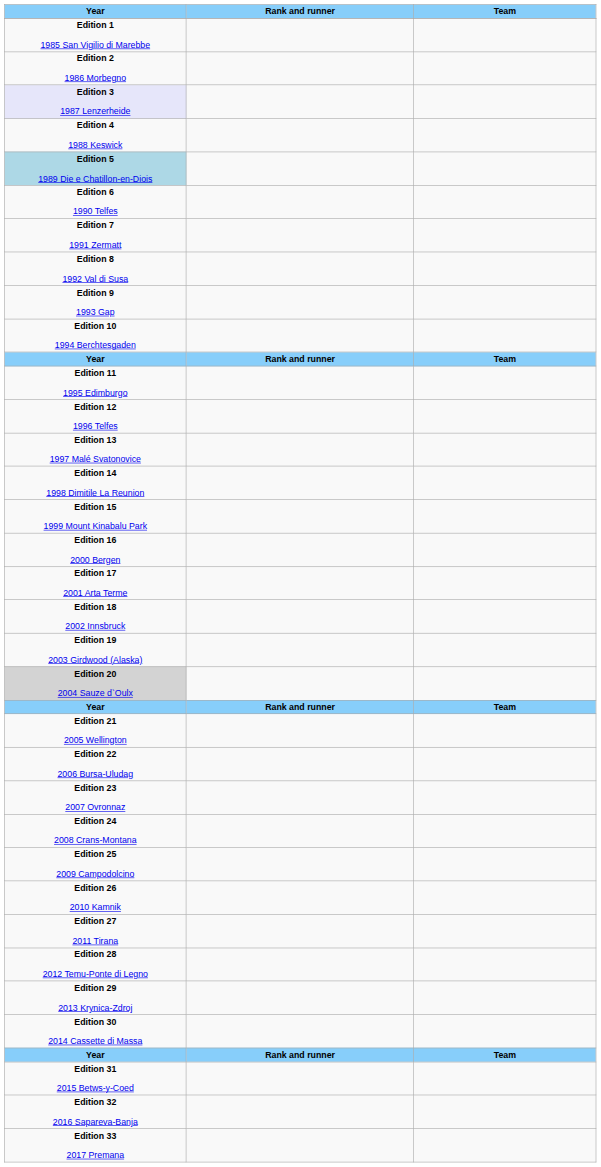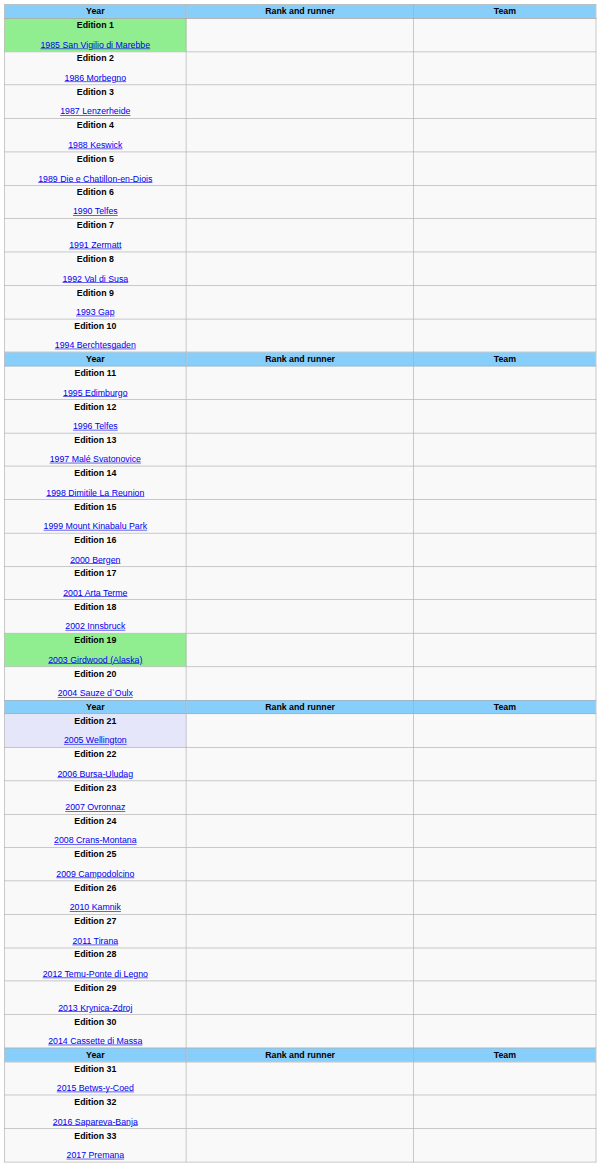(95, 35) no background -> (95, 35) lightgreen background
(95, 102) lavender background -> (95, 102) no background
(95, 169) lightblue background -> (95, 169) no background
(95, 650) no background -> (95, 650) lightgreen background
(95, 684) lightgrey background -> (95, 684) no background
(95, 731) no background -> (95, 731) lavender background
